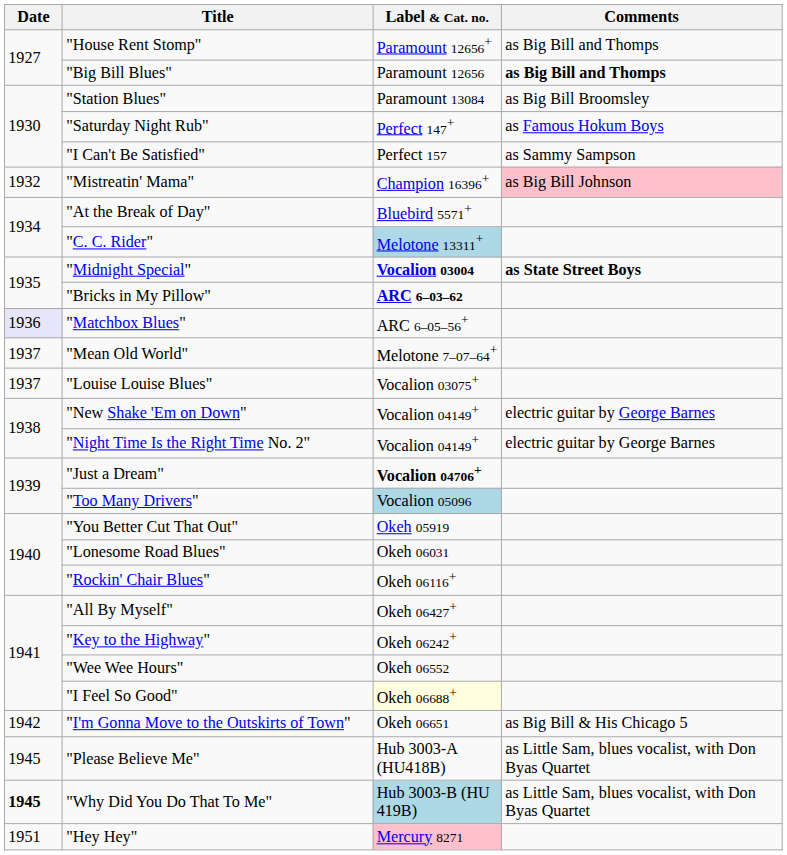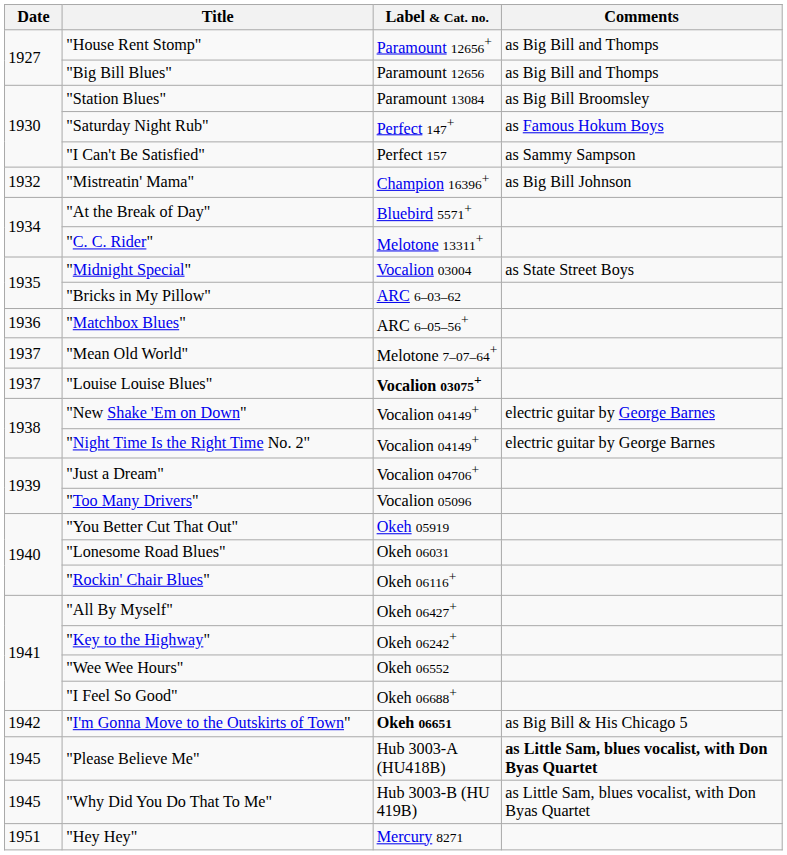(586, 72) bold -> (582, 72) normal
(568, 182) pink background -> (568, 182) no background
(430, 242) lightblue background -> (430, 242) no background
(425, 269) bold -> (424, 269) normal
(573, 269) bold -> (570, 269) normal
(420, 295) bold -> (419, 295) normal
(24, 323) lavender background -> (24, 323) no background
(428, 383) normal -> (429, 383) bold
(429, 473) bold -> (428, 473) normal
(424, 501) lightblue background -> (424, 501) no background
(417, 695) lightyellow background -> (417, 695) no background
(413, 723) normal -> (414, 723) bold
(630, 758) normal -> (636, 758) bold
(24, 802) bold -> (24, 802) normal
(433, 802) lightblue background -> (433, 802) no background
(420, 836) pink background -> (420, 836) no background
